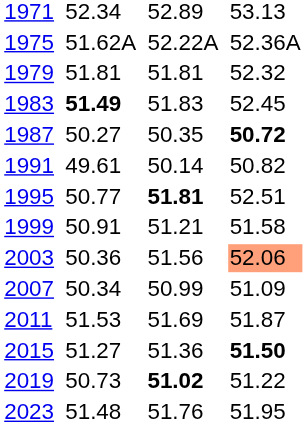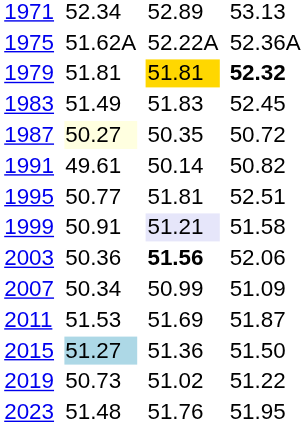(175, 73) no background -> (175, 73) gold background
(258, 73) normal -> (258, 73) bold
(93, 103) bold -> (93, 103) normal
(93, 134) no background -> (93, 134) lightyellow background
(258, 134) bold -> (258, 134) normal
(175, 196) bold -> (175, 196) normal
(175, 227) no background -> (175, 227) lavender background
(175, 257) normal -> (175, 258) bold
(258, 257) lightsalmon background -> (258, 257) no background
(93, 350) no background -> (93, 350) lightblue background
(258, 350) bold -> (258, 350) normal
(175, 381) bold -> (175, 381) normal
